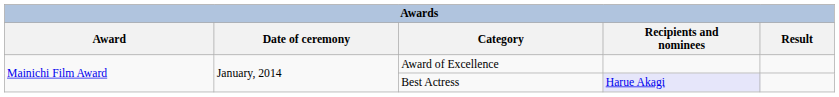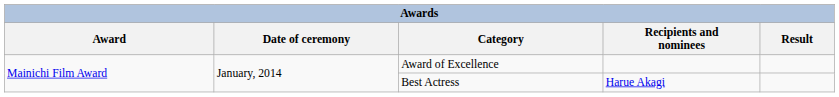(635, 82) lavender background -> (635, 82) no background
